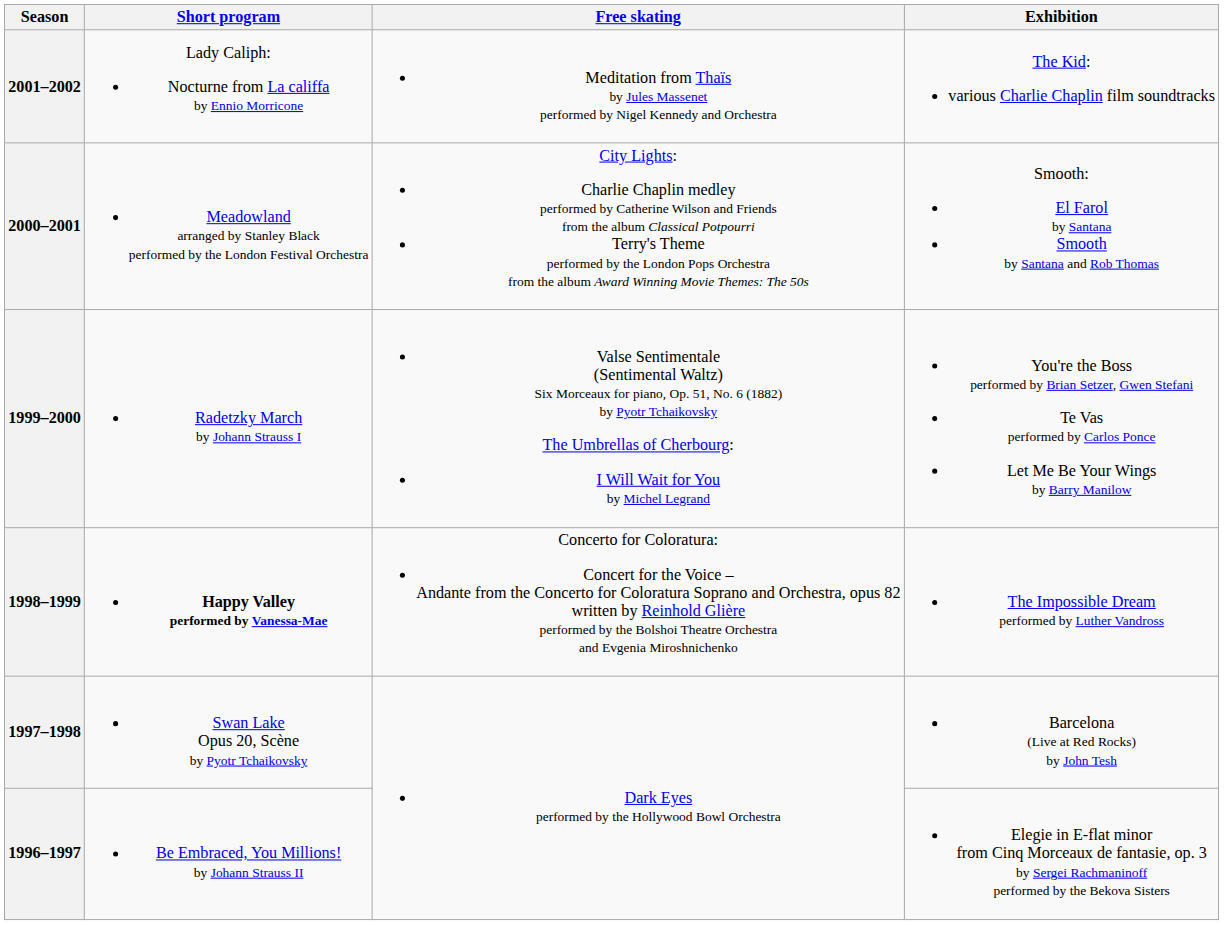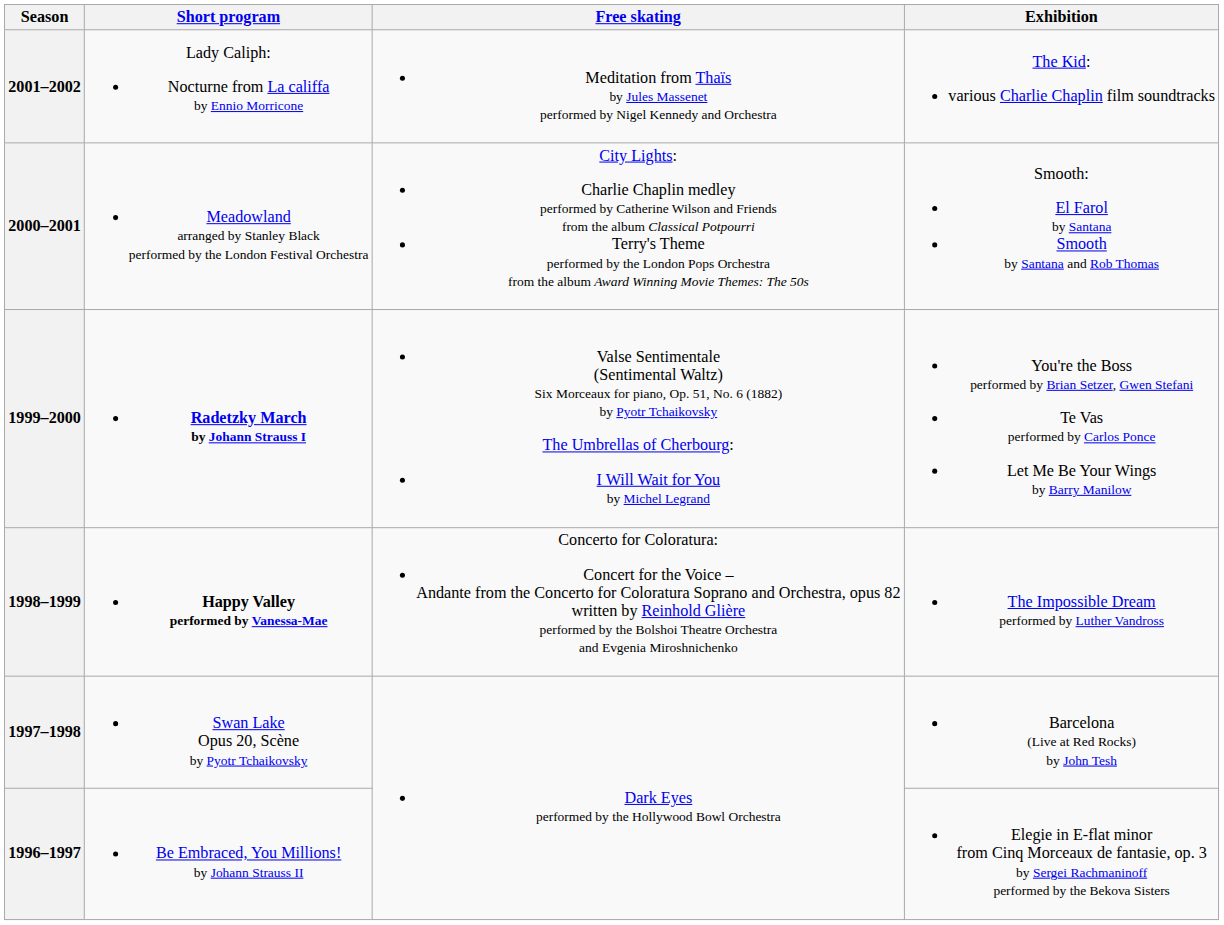(228, 428) normal -> (228, 428) bold
